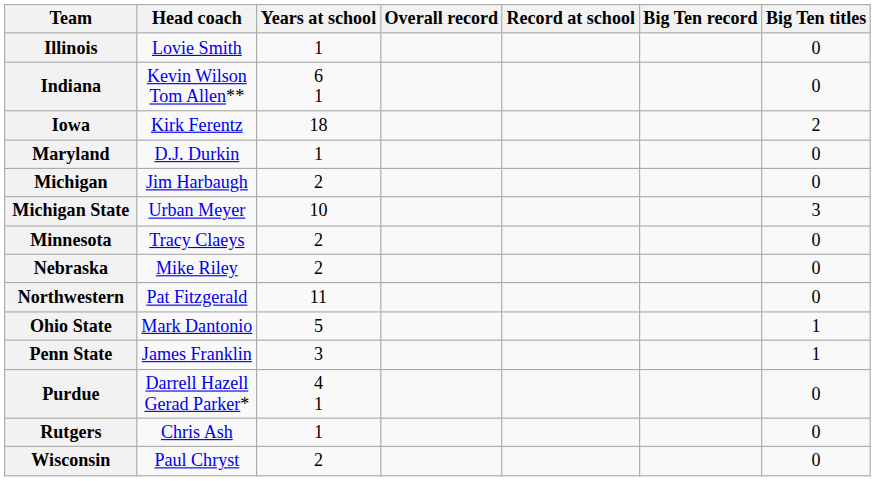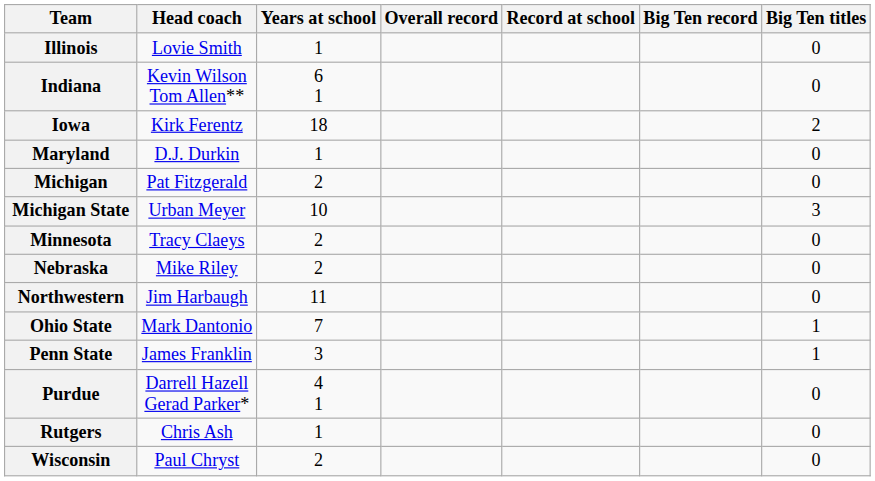(197, 182) Jim Harbaugh -> (197, 182) Pat Fitzgerald
(197, 297) Pat Fitzgerald -> (197, 297) Jim Harbaugh
(318, 325) 5 -> (318, 325) 7
